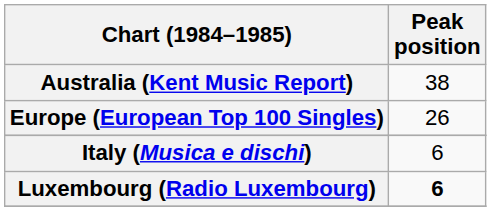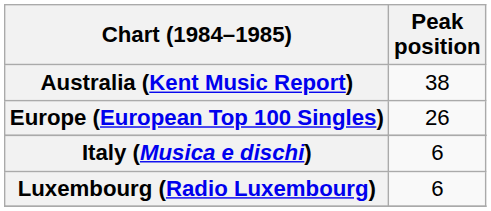(437, 188) bold -> (437, 188) normal
